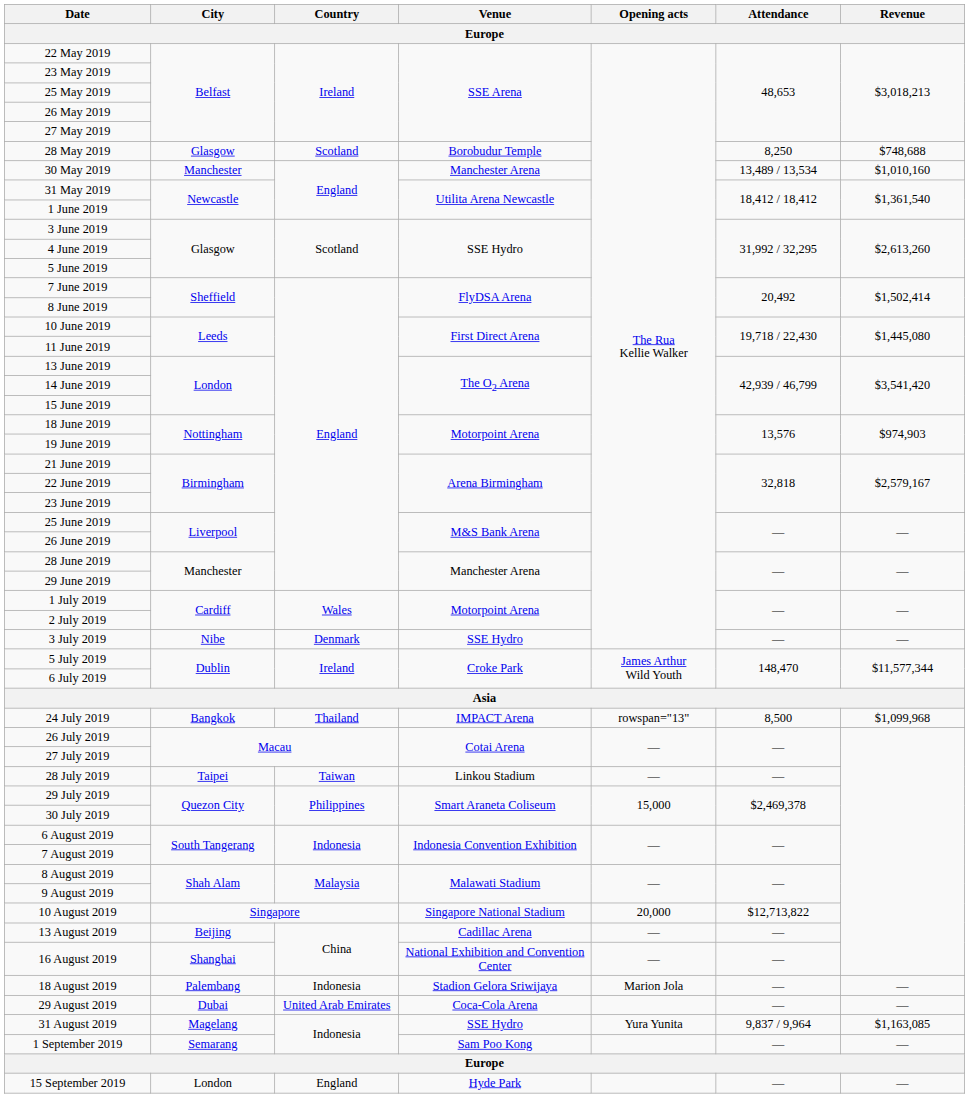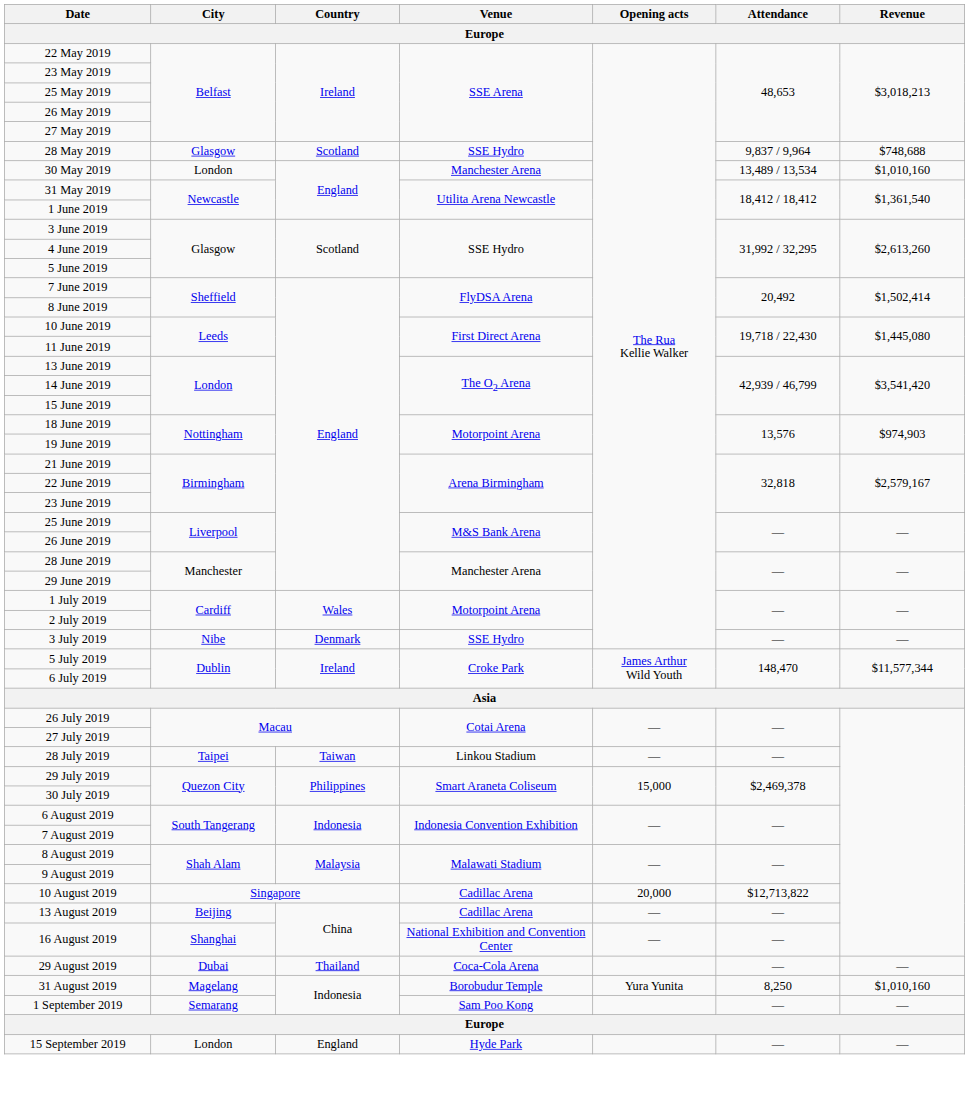(495, 151) Borobudur Temple -> (496, 151) SSE Hydro
(778, 151) 8,250 -> (778, 151) 9,837 / 9,964
(213, 170) Manchester -> (213, 170) London
- row: (78, 717)
(495, 913) Singapore National Stadium -> (496, 893) Cadillac Arena
- row: (78, 985)
(337, 1005) United Arab Emirates -> (337, 965) Thailand
(495, 1024) SSE Hydro -> (496, 985) Borobudur Temple
(778, 1024) 9,837 / 9,964 -> (778, 985) 8,250
(902, 1024) $1,163,085 -> (902, 985) $1,010,160
